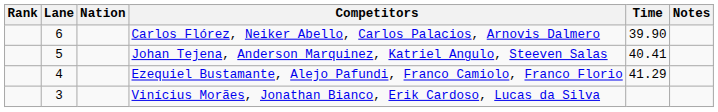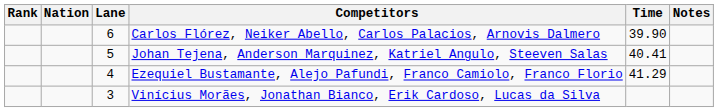columns swapped: (59, 15) <-> (103, 15)
